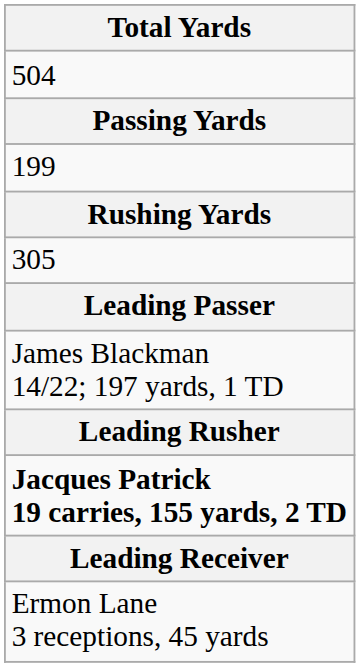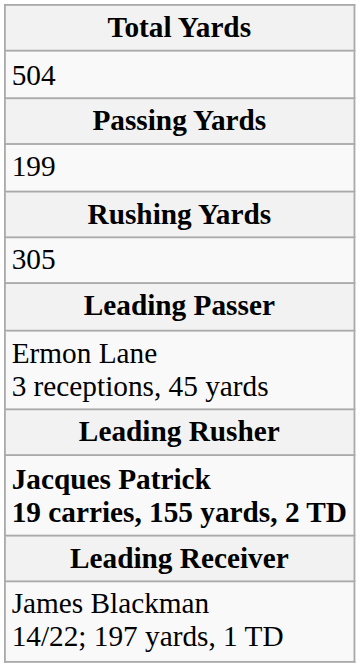(148, 369) James Blackman 14/22; 197 yards, 1 TD -> (140, 369) Ermon Lane 3 receptions, 45 yards
(140, 620) Ermon Lane 3 receptions, 45 yards -> (148, 620) James Blackman 14/22; 197 yards, 1 TD
